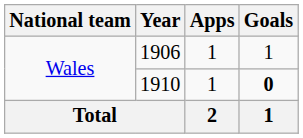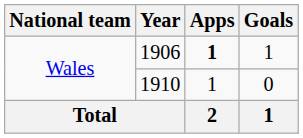(212, 52) normal -> (212, 52) bold
(268, 84) bold -> (268, 84) normal
